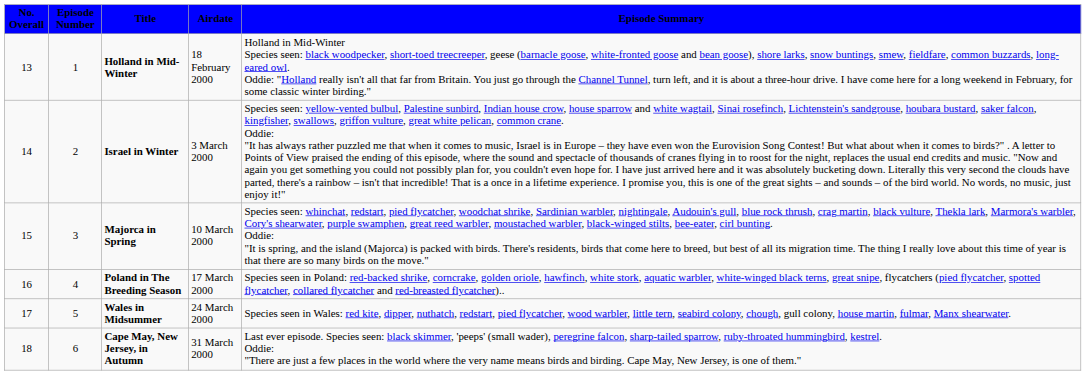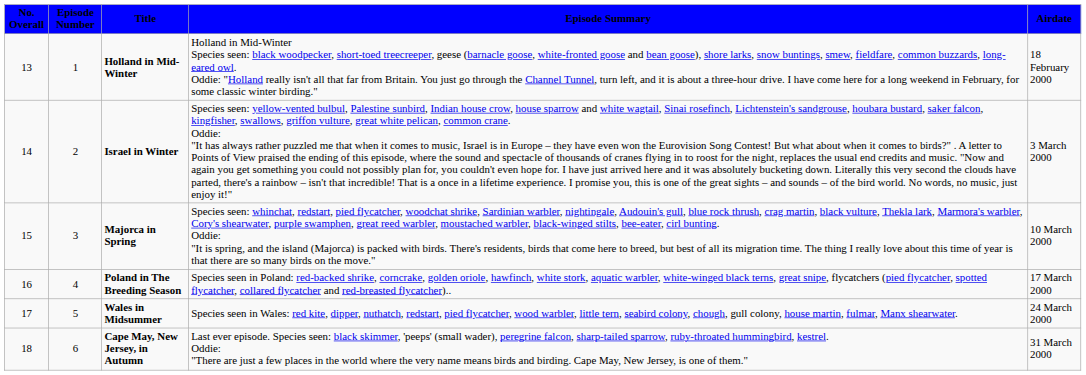columns swapped: (215, 19) <-> (661, 19)
